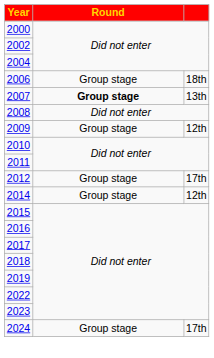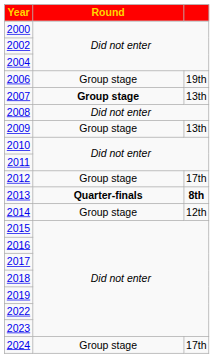(196, 79) 18th -> (196, 79) 19th
(196, 129) 12th -> (196, 129) 13th
+ row: (19, 196)
